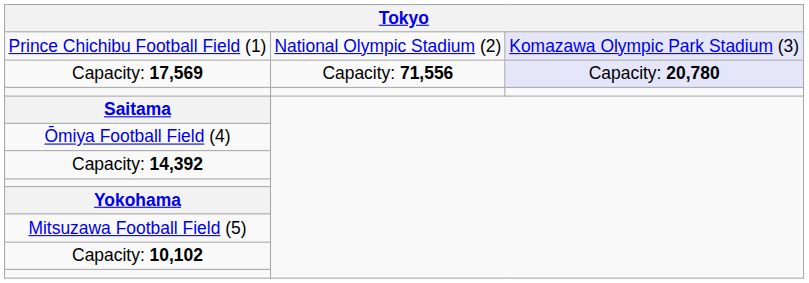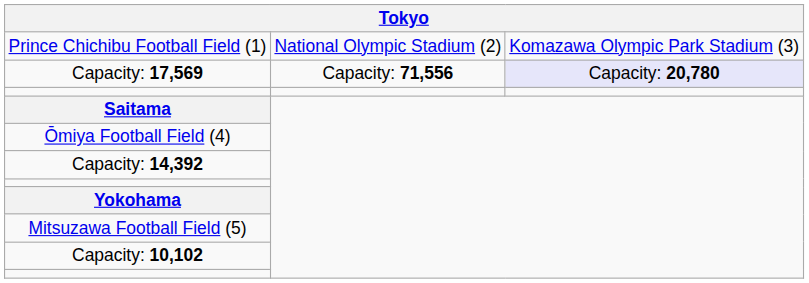(654, 45) lavender background -> (654, 45) no background
